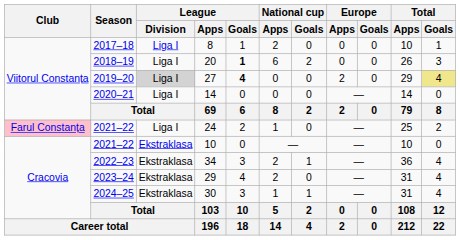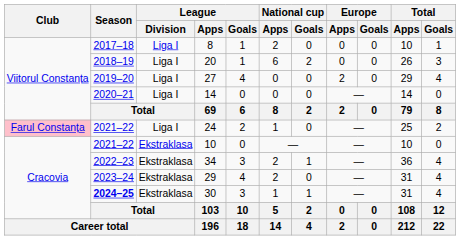(242, 62) bold -> (242, 62) normal
(166, 78) lightgrey background -> (166, 78) no background
(242, 78) bold -> (242, 78) normal
(439, 78) khaki background -> (439, 78) no background
(114, 194) normal -> (114, 194) bold
